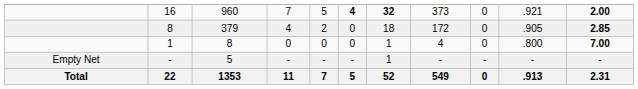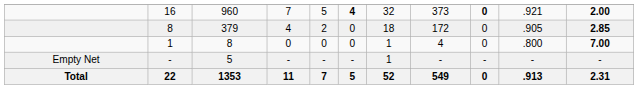(389, 12) bold -> (389, 12) normal
(485, 12) normal -> (485, 12) bold
